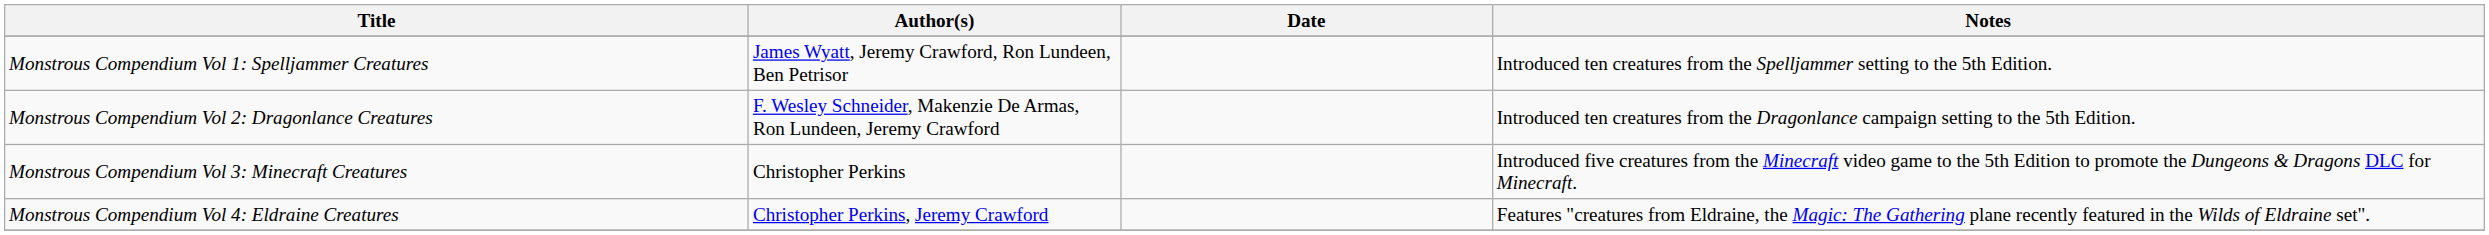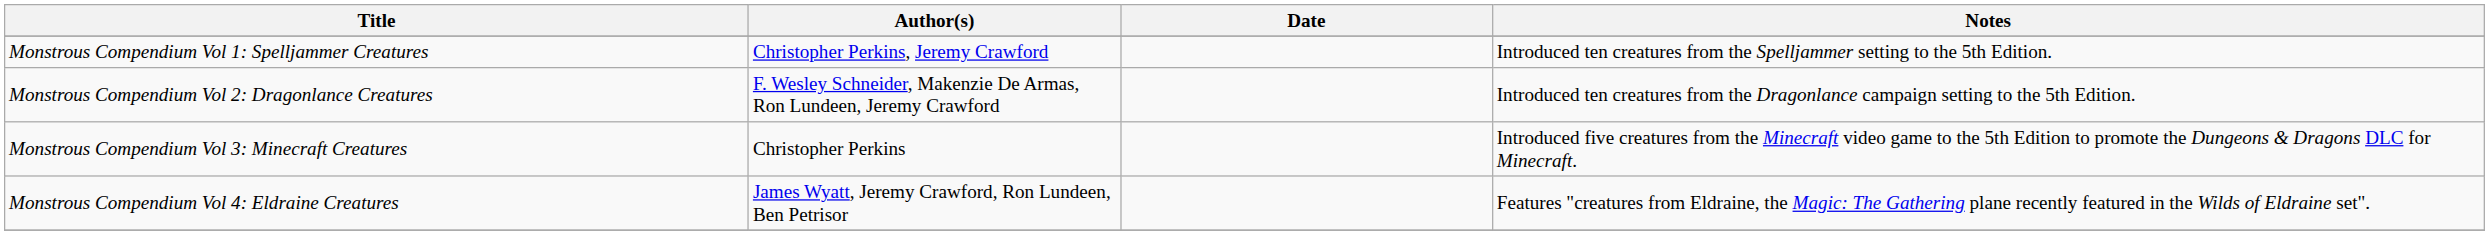(932, 63) James Wyatt, Jeremy Crawford, Ron Lundeen, Ben Petrisor -> (901, 52) Christopher Perkins, Jeremy Crawford
(901, 214) Christopher Perkins, Jeremy Crawford -> (932, 203) James Wyatt, Jeremy Crawford, Ron Lundeen, Ben Petrisor
